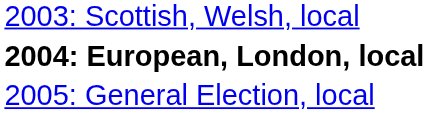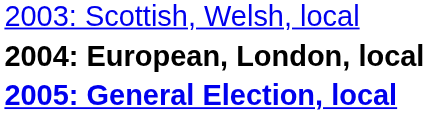(190, 95) normal -> (201, 95) bold
